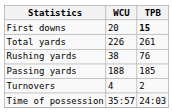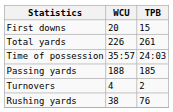(145, 27) bold -> (145, 27) normal
rows swapped: (42, 56) <-> (55, 100)
